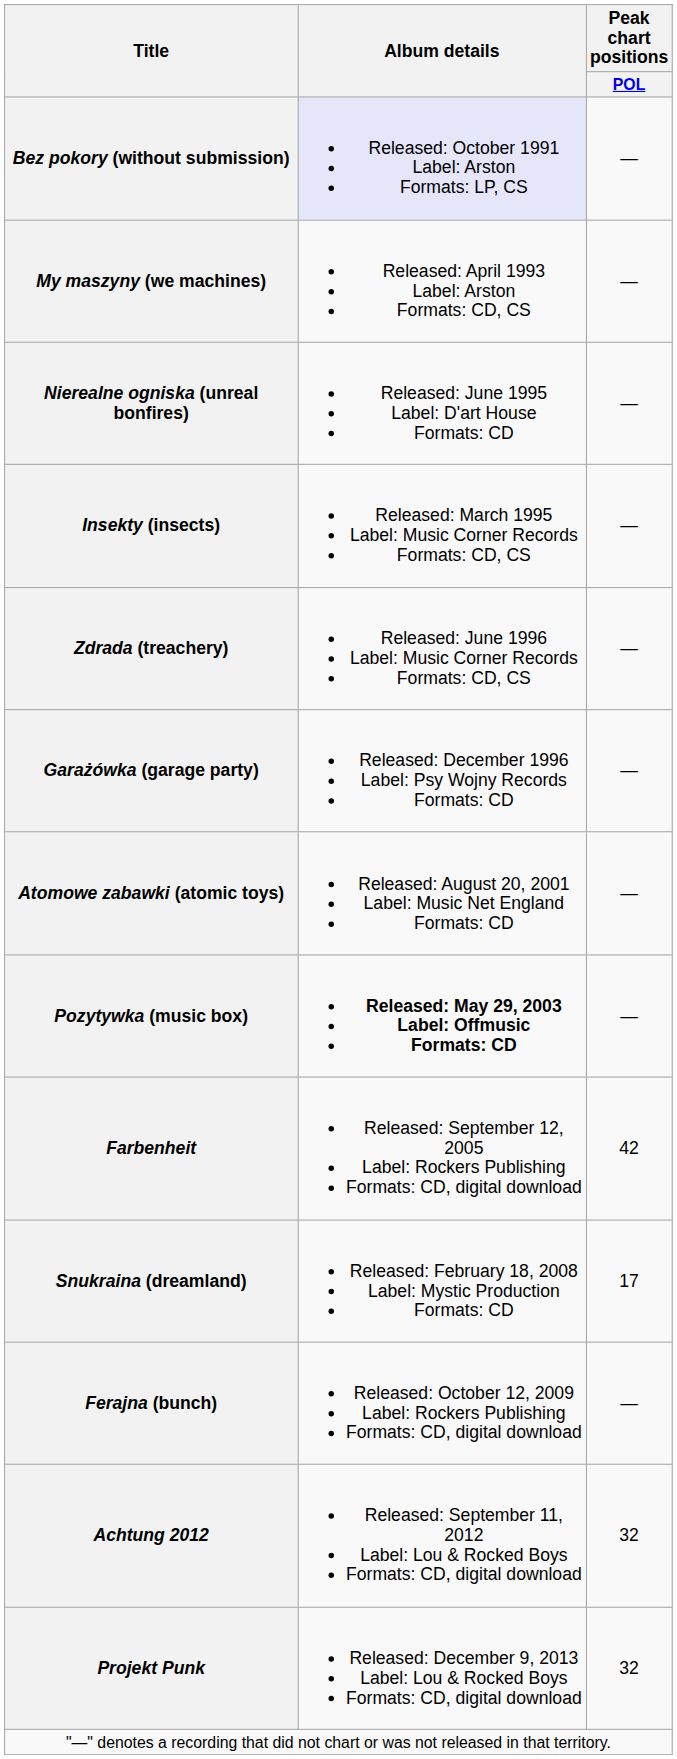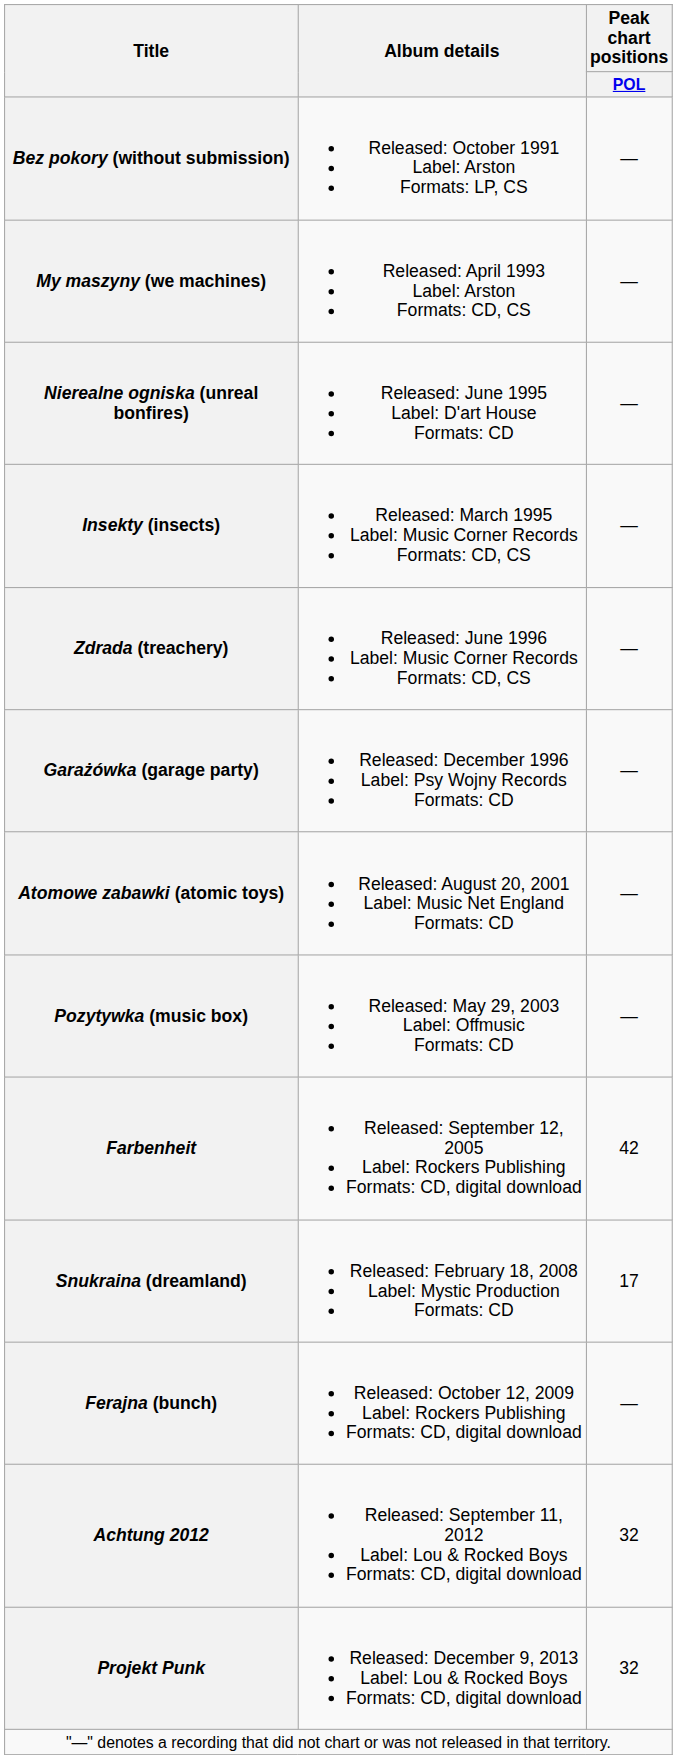(442, 168) lavender background -> (442, 168) no background
(442, 1026) bold -> (442, 1026) normal
